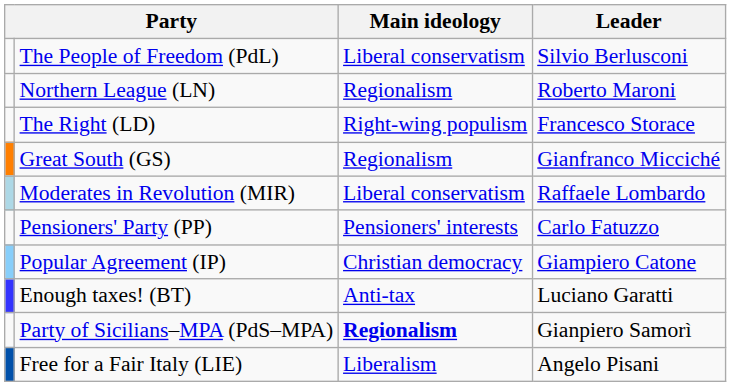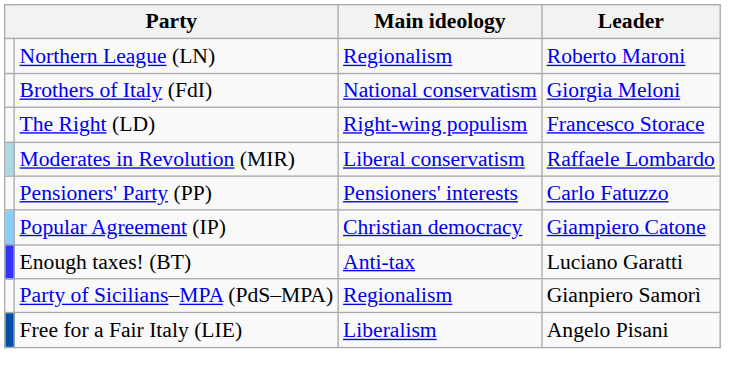- row: (149, 55)
+ row: (116, 90)
- row: (95, 158)
(400, 329) bold -> (398, 295) normal
